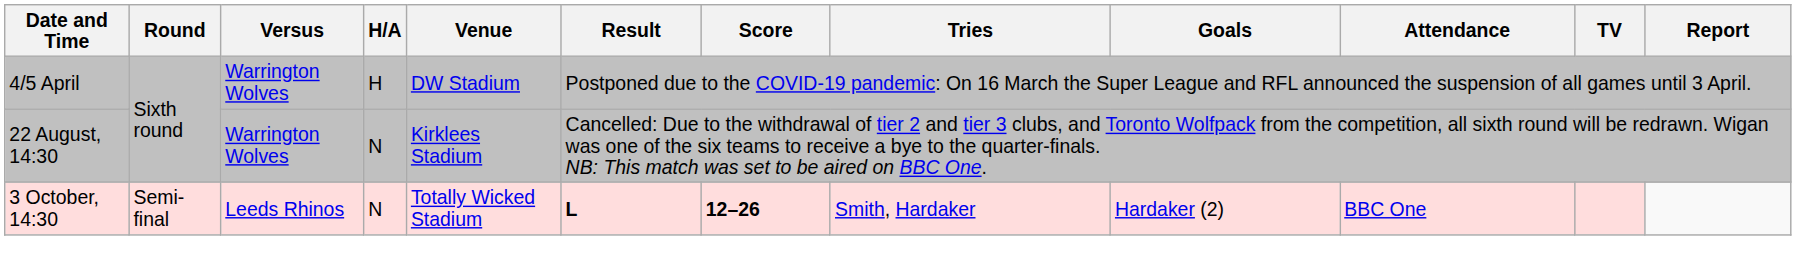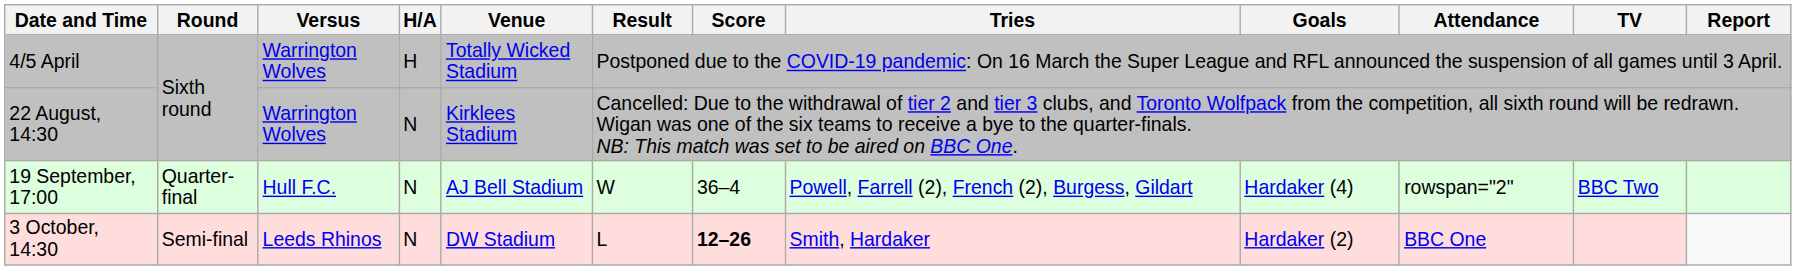(465, 82) DW Stadium -> (508, 61) Totally Wicked Stadium
+ row: (73, 187)
(473, 208) Totally Wicked Stadium -> (501, 239) DW Stadium
(572, 208) bold -> (602, 239) normal
